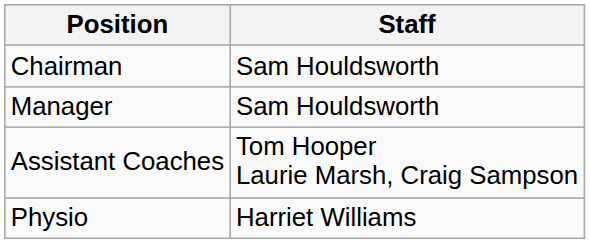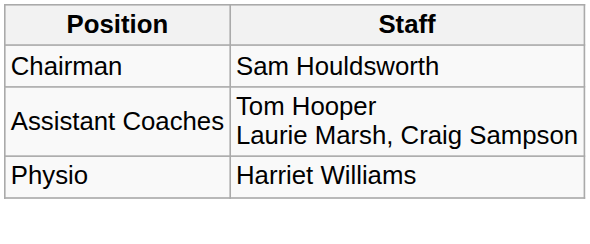- row: (62, 106)
